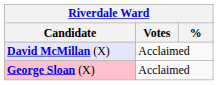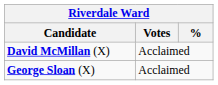(58, 51) lavender background -> (58, 51) no background
(51, 70) pink background -> (51, 70) no background
